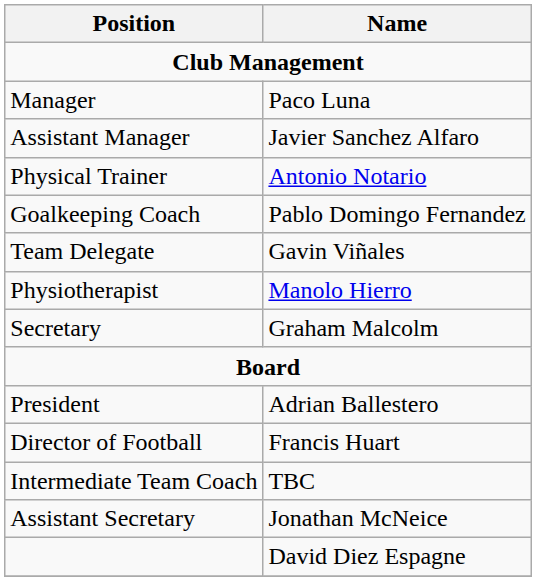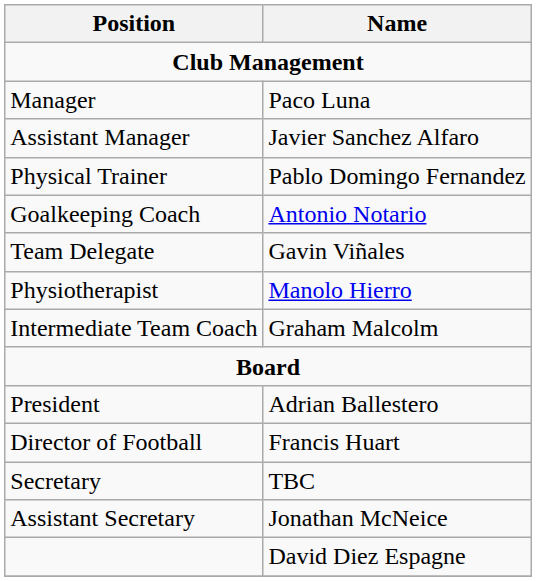(347, 175) Antonio Notario -> (397, 175) Pablo Domingo Fernandez
(397, 213) Pablo Domingo Fernandez -> (347, 213) Antonio Notario
(56, 328) Secretary -> (134, 328) Intermediate Team Coach
(134, 480) Intermediate Team Coach -> (56, 480) Secretary
